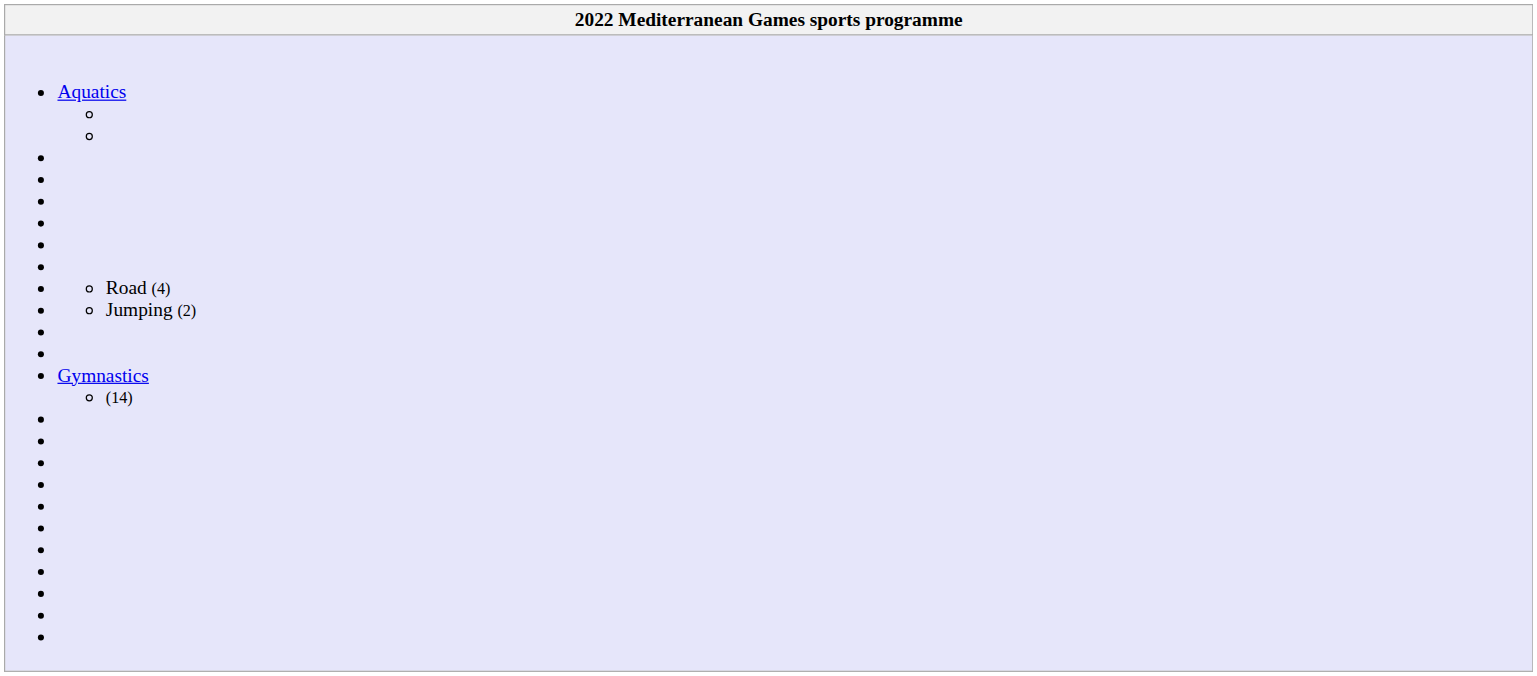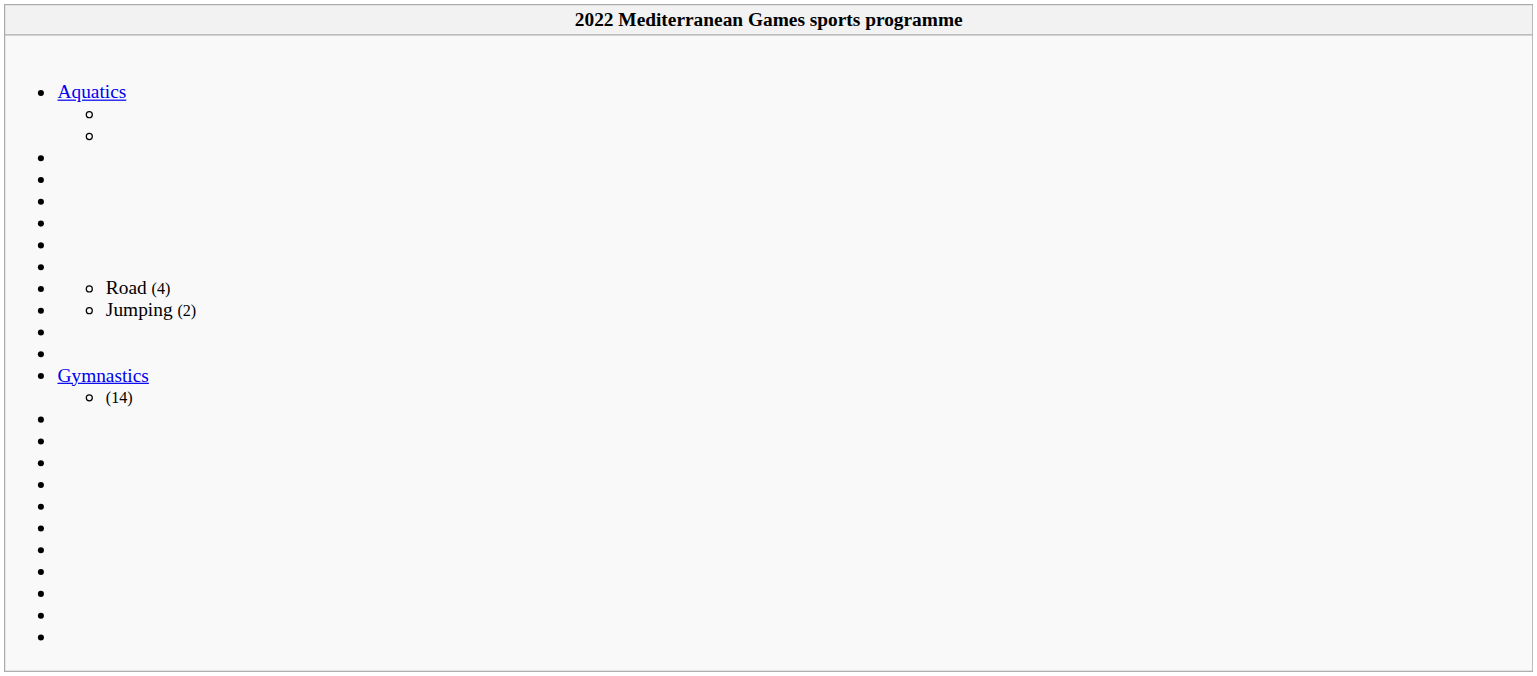(769, 364) lavender background -> (769, 364) no background
